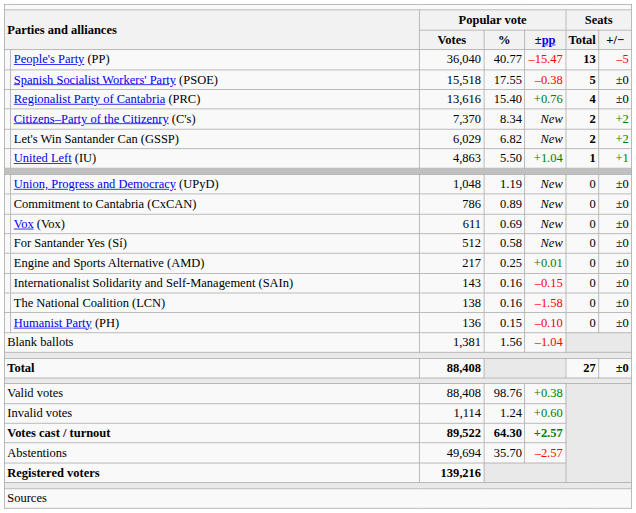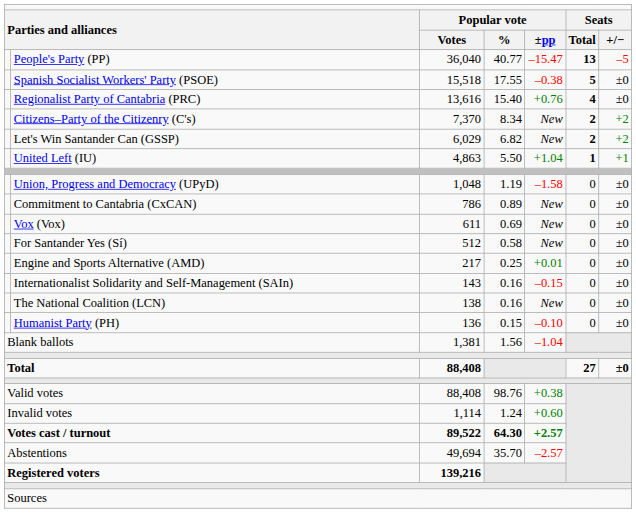(552, 184) New -> (549, 184) –1.58
(549, 302) –1.58 -> (552, 302) New
